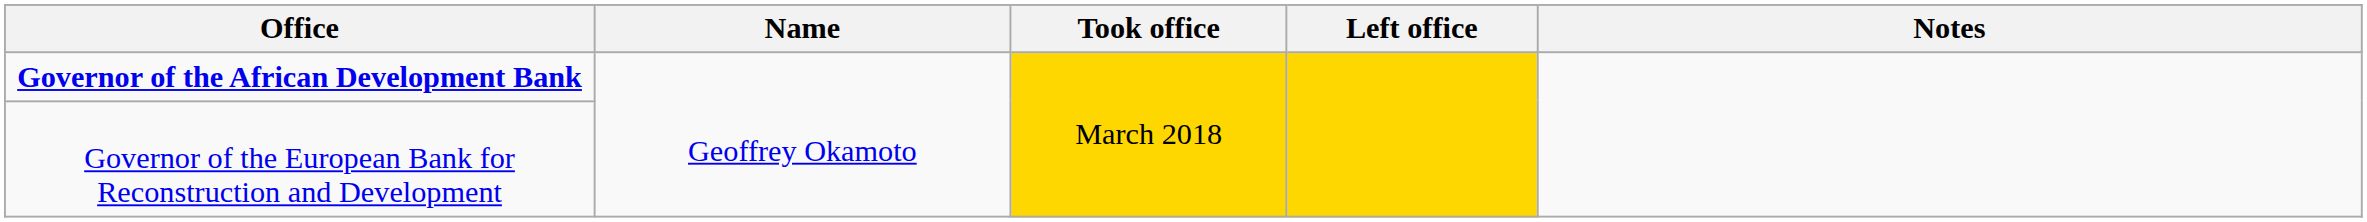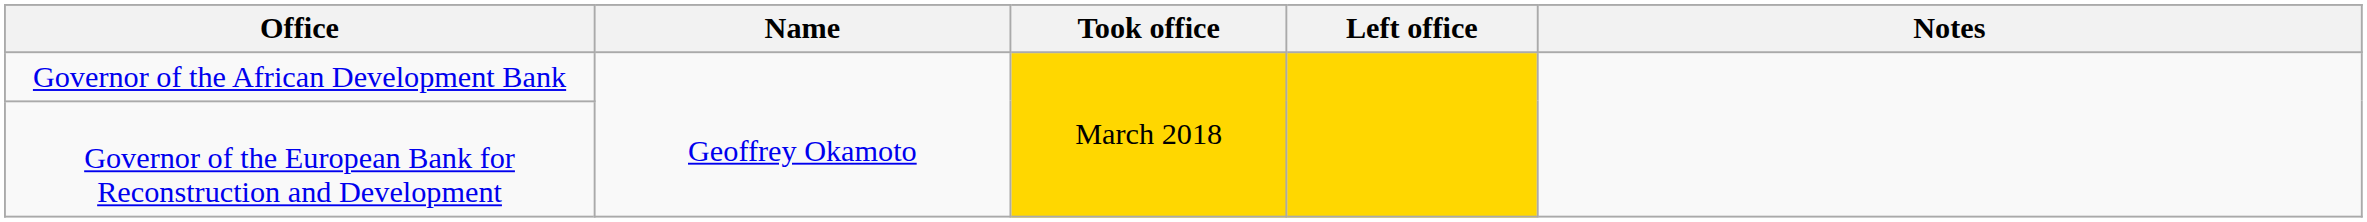(300, 76) bold -> (300, 76) normal
